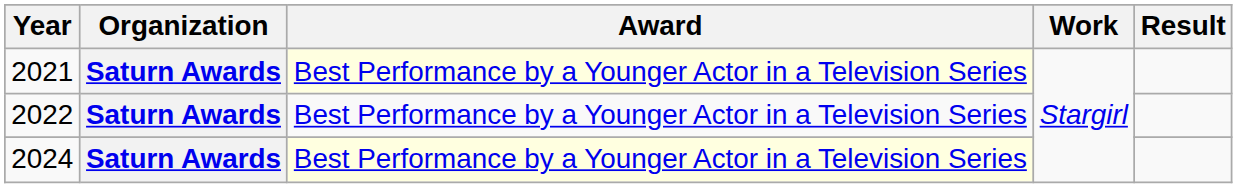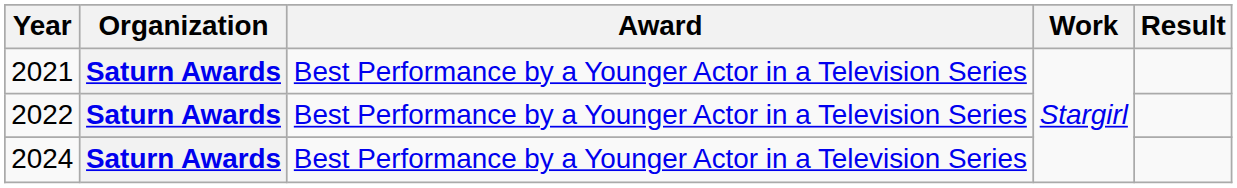(660, 70) lightyellow background -> (660, 70) no background
(660, 159) lightyellow background -> (660, 159) no background
